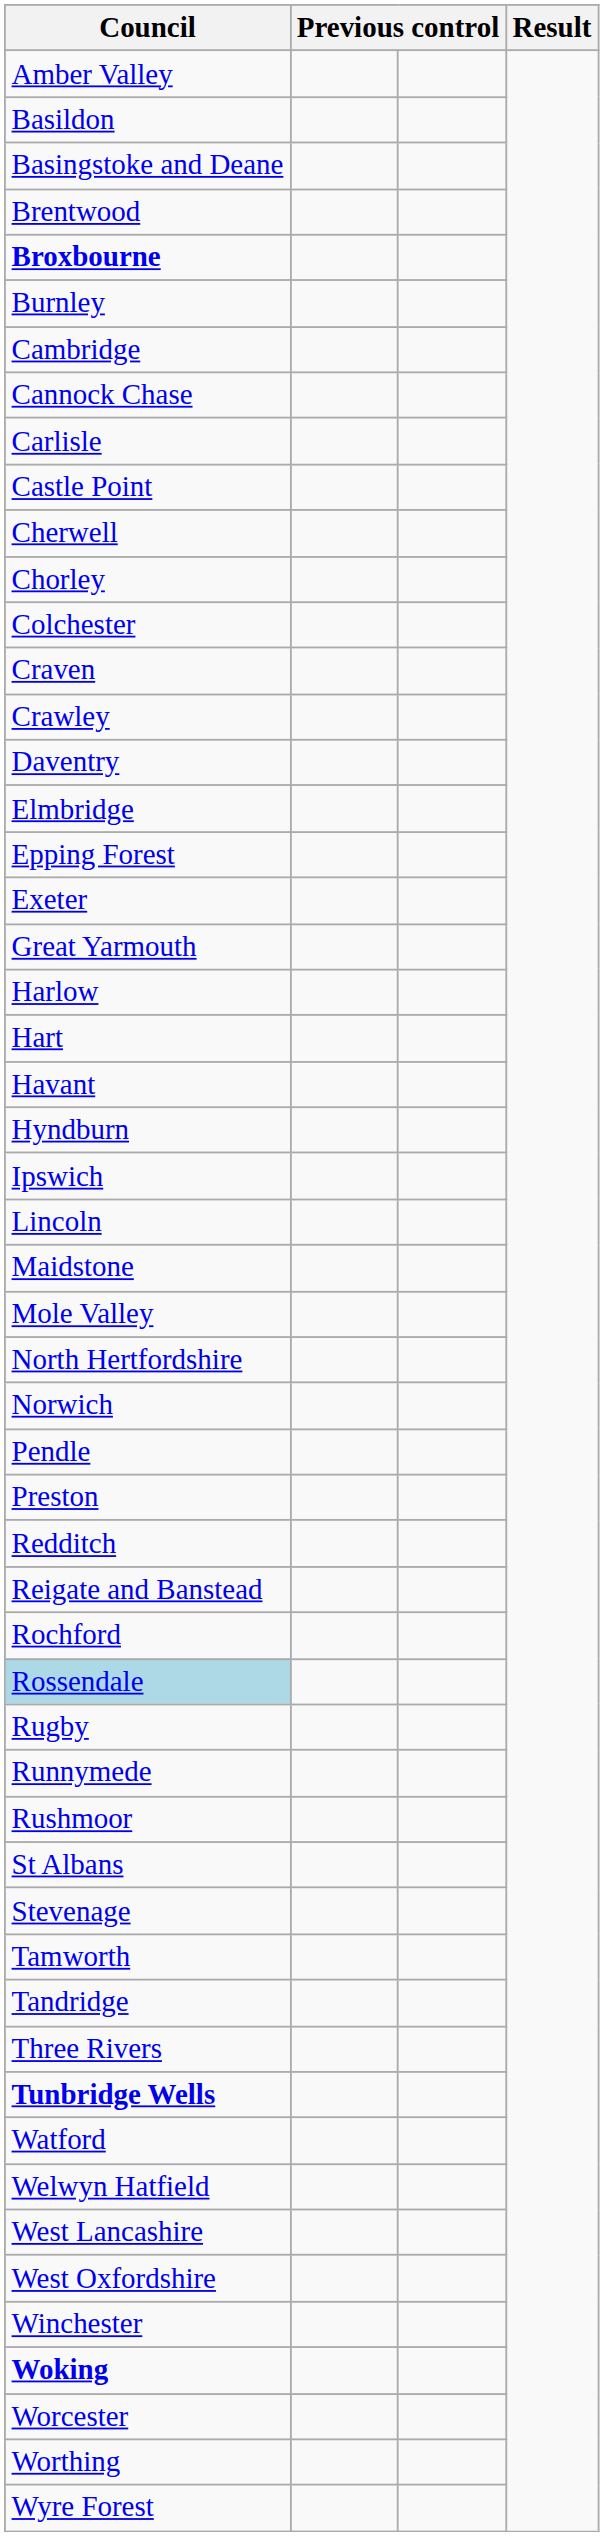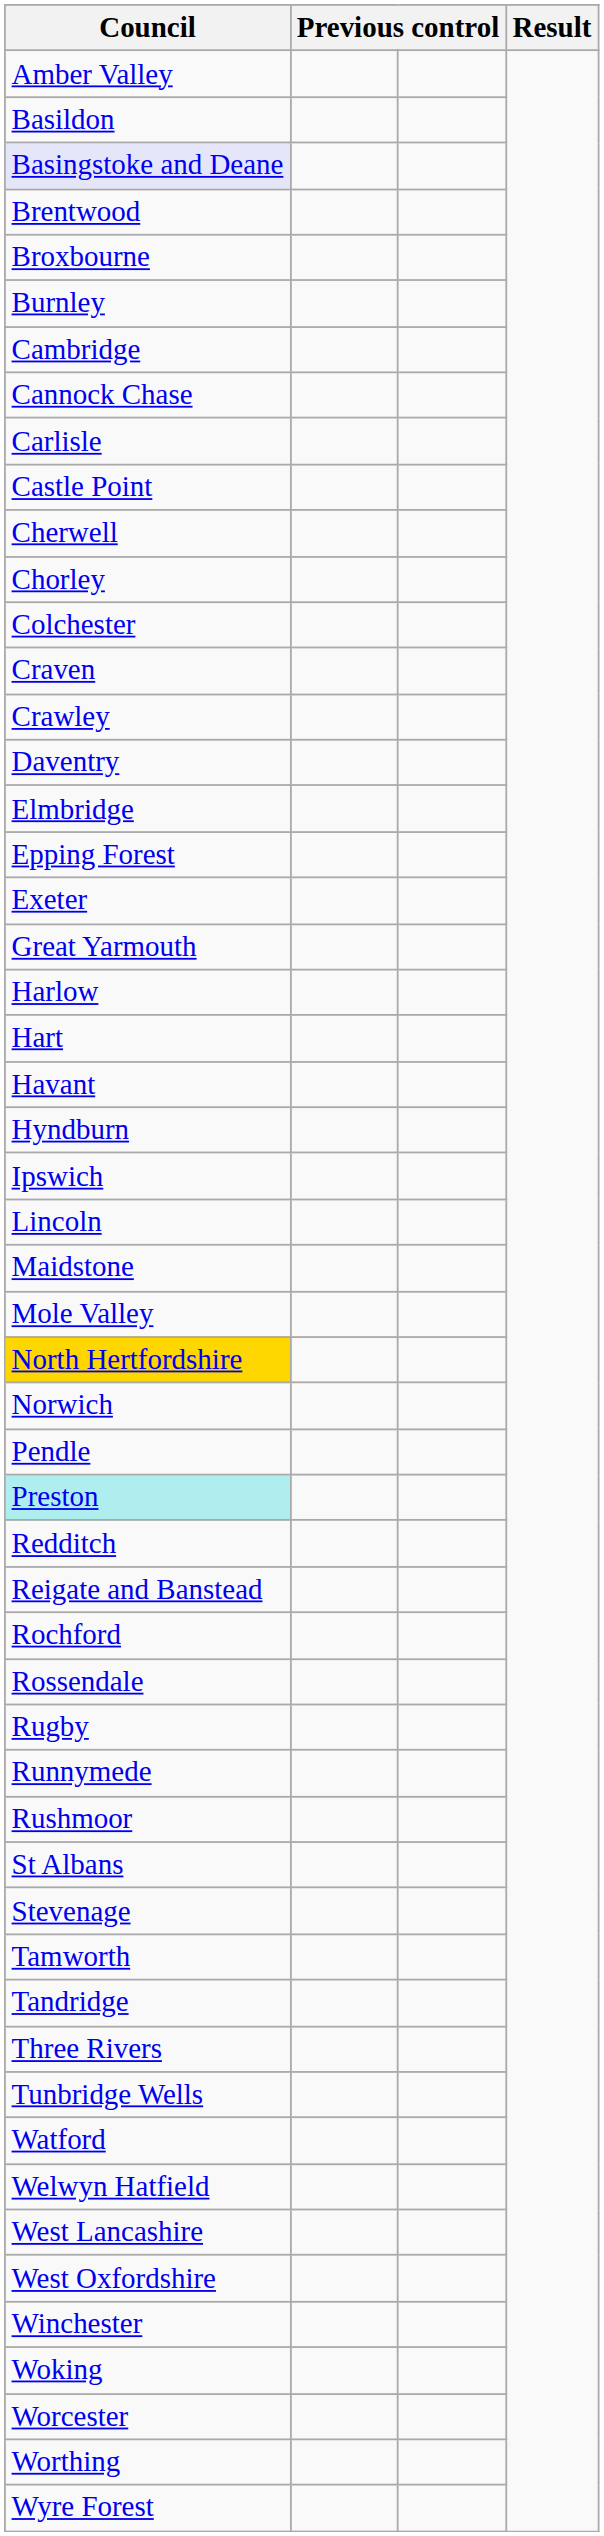(147, 165) no background -> (147, 165) lavender background
(86, 257) bold -> (81, 257) normal
(127, 1359) no background -> (127, 1359) gold background
(55, 1497) no background -> (55, 1497) paleturquoise background
(78, 1680) lightblue background -> (78, 1680) no background
(113, 2094) bold -> (107, 2094) normal
(60, 2369) bold -> (57, 2369) normal
